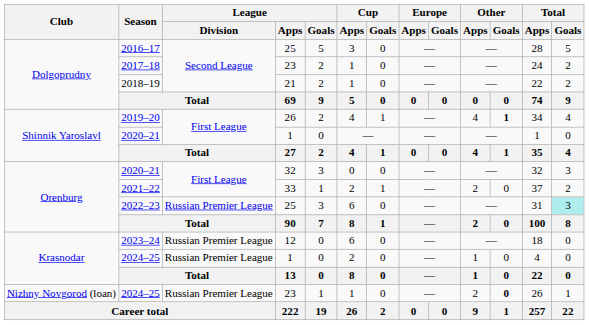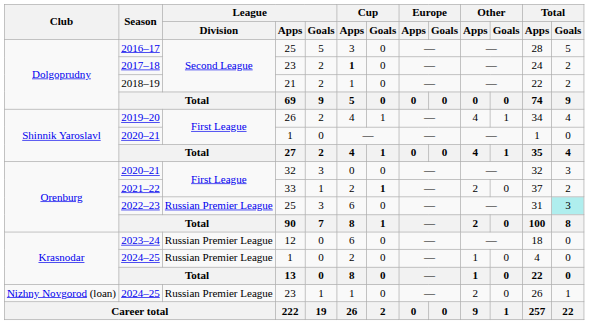(352, 65) normal -> (352, 65) bold
(506, 118) bold -> (506, 118) normal
(383, 188) normal -> (383, 188) bold
(506, 293) bold -> (506, 293) normal
